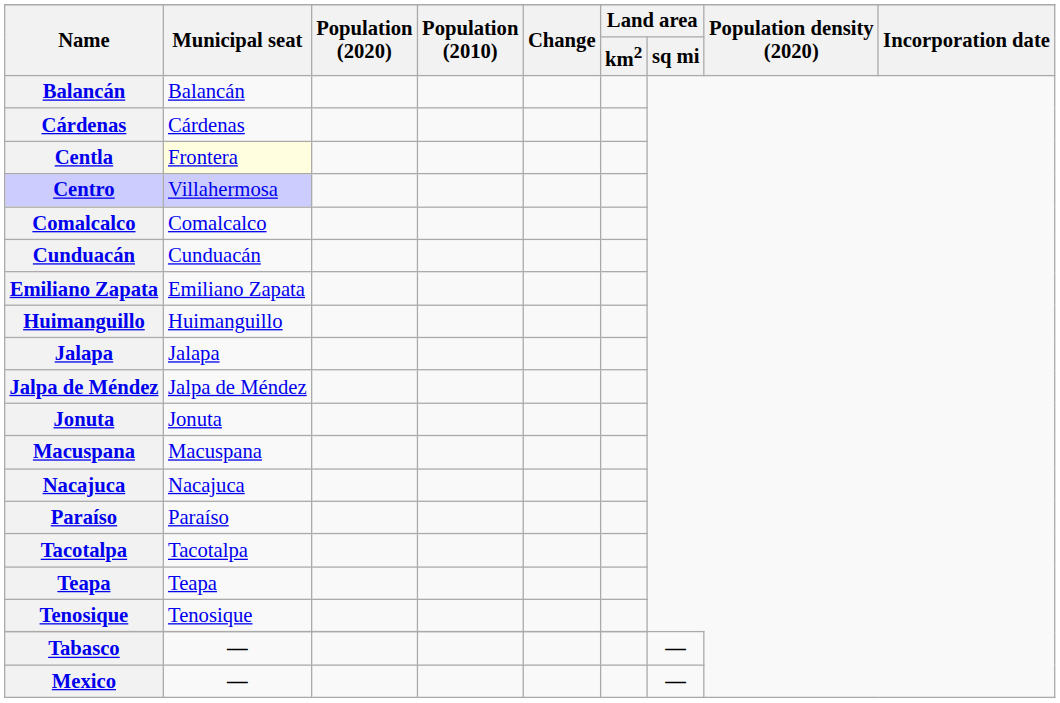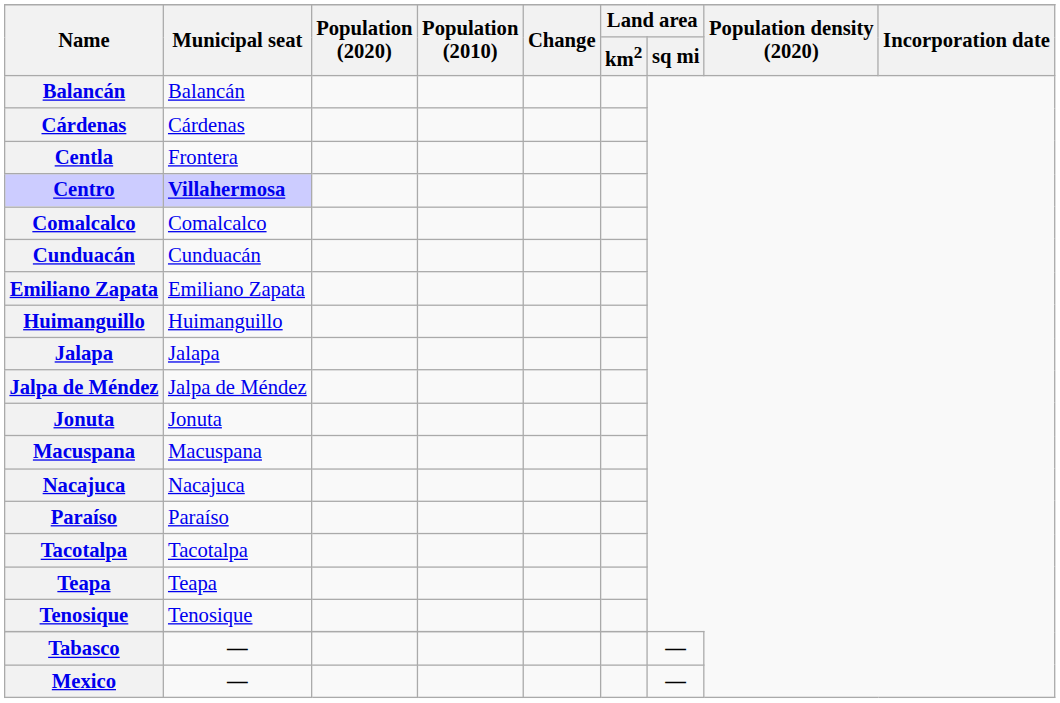(203, 157) lightyellow background -> (203, 157) no background
(223, 190) normal -> (227, 190) bold
